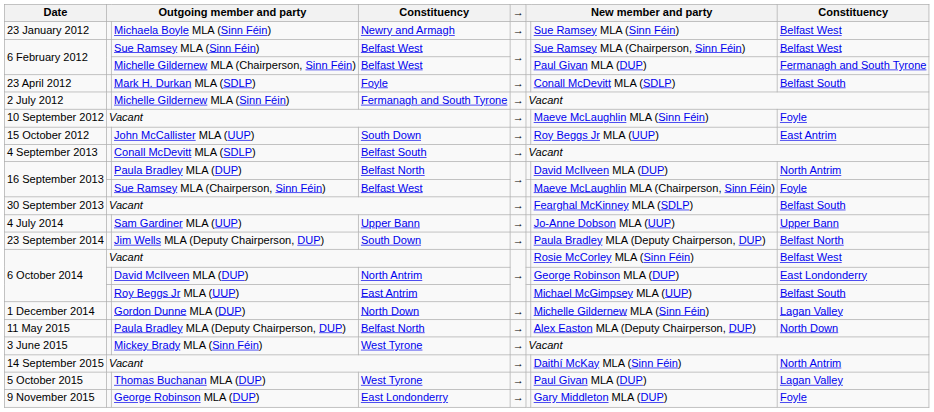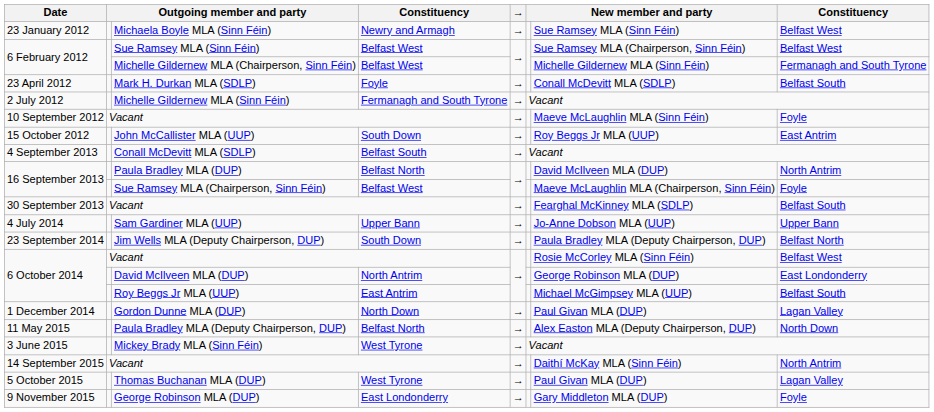(590, 65) Paul Givan MLA (DUP) -> (621, 65) Michelle Gildernew MLA (Sinn Féin)
(621, 310) Michelle Gildernew MLA (Sinn Féin) -> (590, 310) Paul Givan MLA (DUP)
